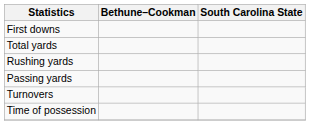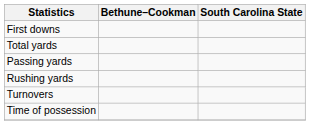rows swapped: (40, 62) <-> (39, 78)
